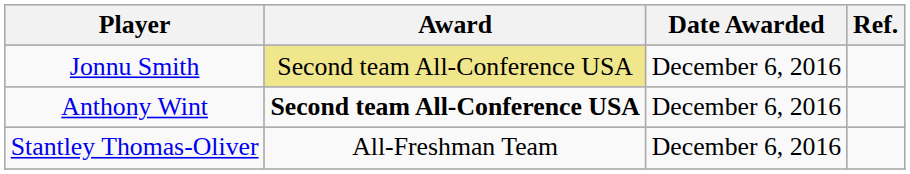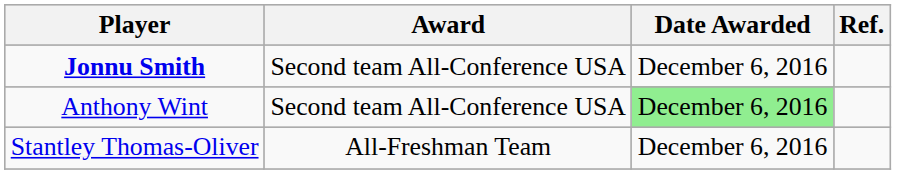(135, 65) normal -> (135, 65) bold
(455, 65) khaki background -> (448, 65) no background
(455, 106) bold -> (448, 106) normal
(746, 106) no background -> (733, 106) lightgreen background
